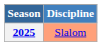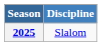(70, 32) lightsalmon background -> (70, 32) no background
